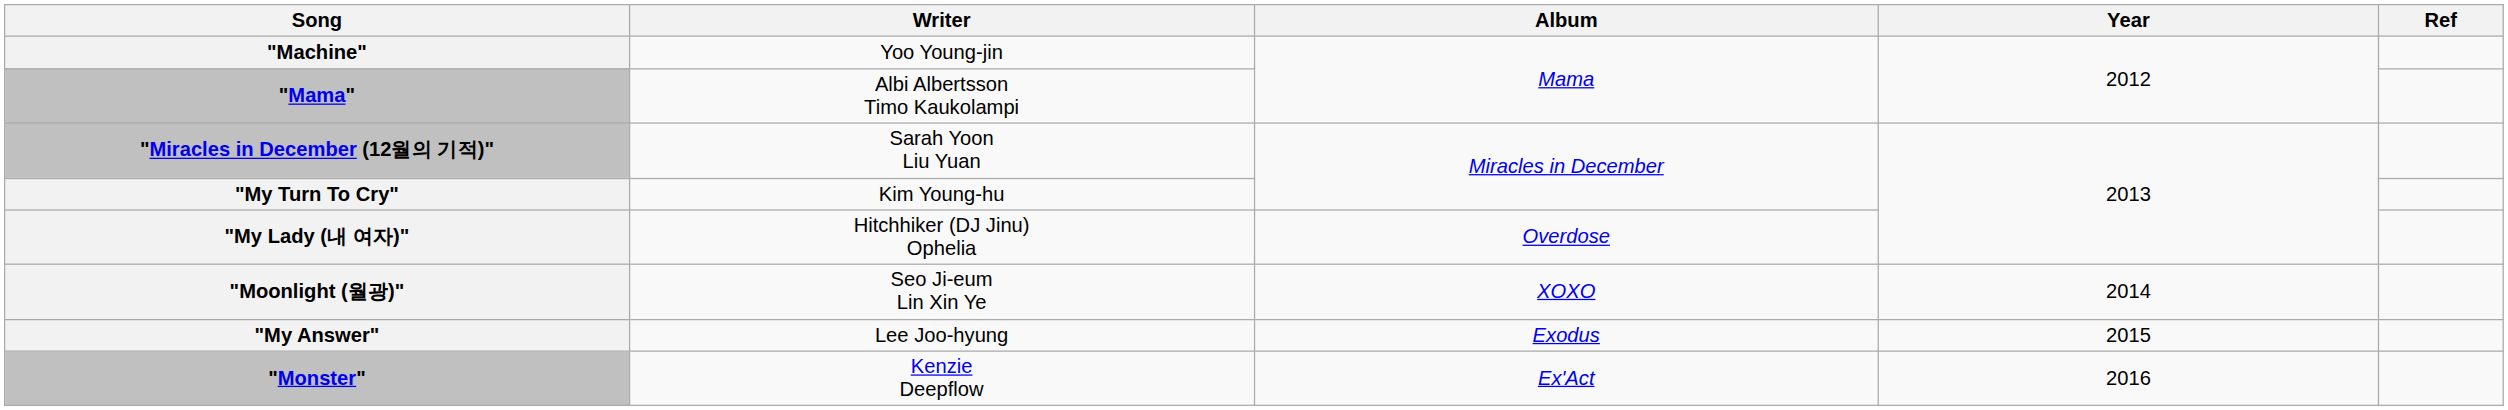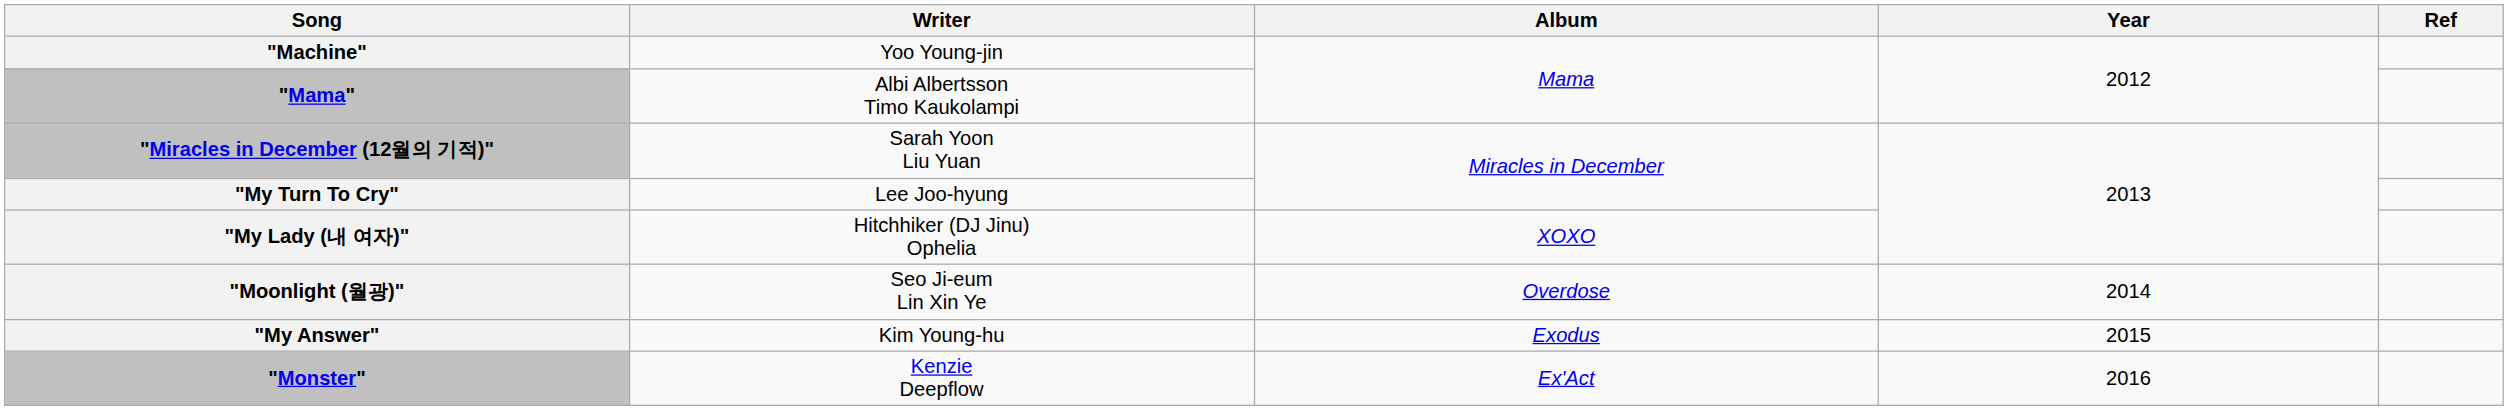(942, 193) Kim Young-hu -> (942, 193) Lee Joo-hyung
(1566, 237) Overdose -> (1566, 237) XOXO
(1566, 291) XOXO -> (1566, 291) Overdose
(942, 335) Lee Joo-hyung -> (942, 335) Kim Young-hu
